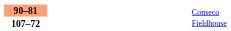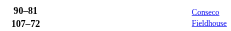(26, 10) lightsalmon background -> (26, 10) no background
